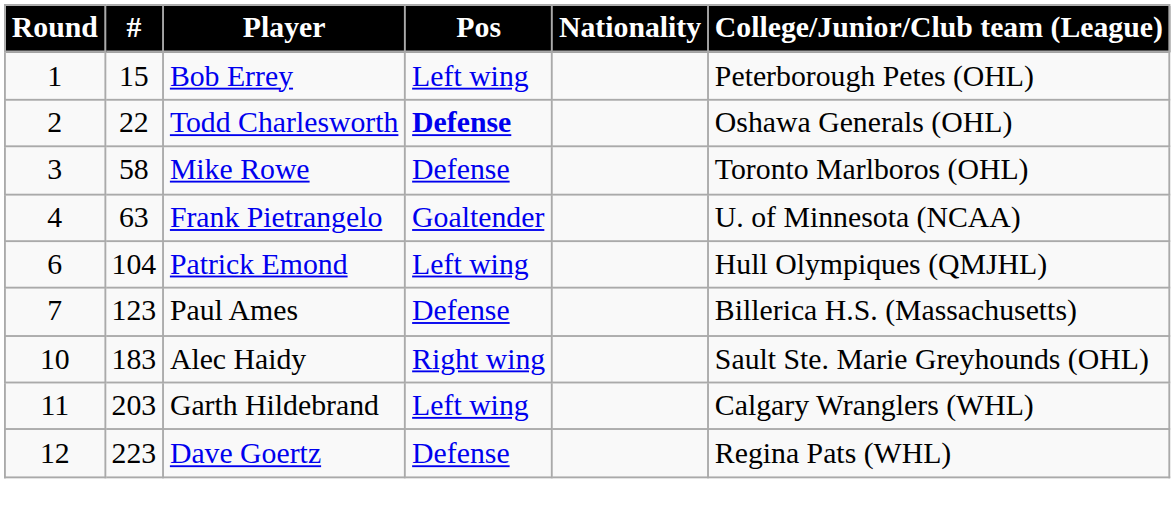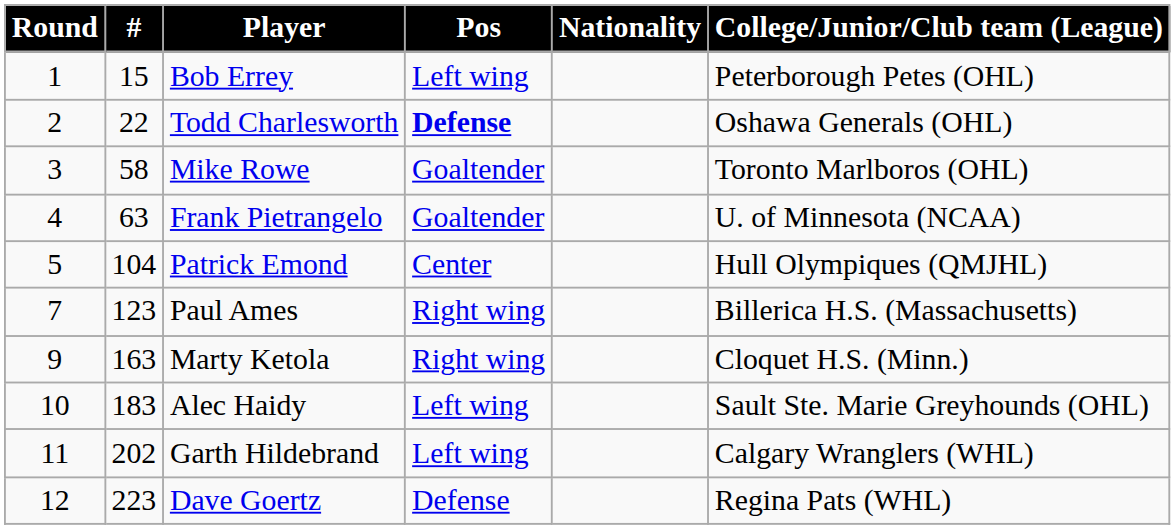(461, 169) Defense -> (478, 169) Goaltender
(55, 264) 6 -> (55, 264) 5
(470, 264) Left wing -> (452, 264) Center
(461, 311) Defense -> (479, 311) Right wing
+ row: (250, 358)
(479, 358) Right wing -> (470, 405) Left wing
(134, 405) 203 -> (134, 452) 202
